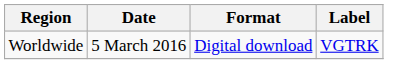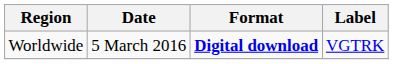(253, 44) normal -> (256, 44) bold
